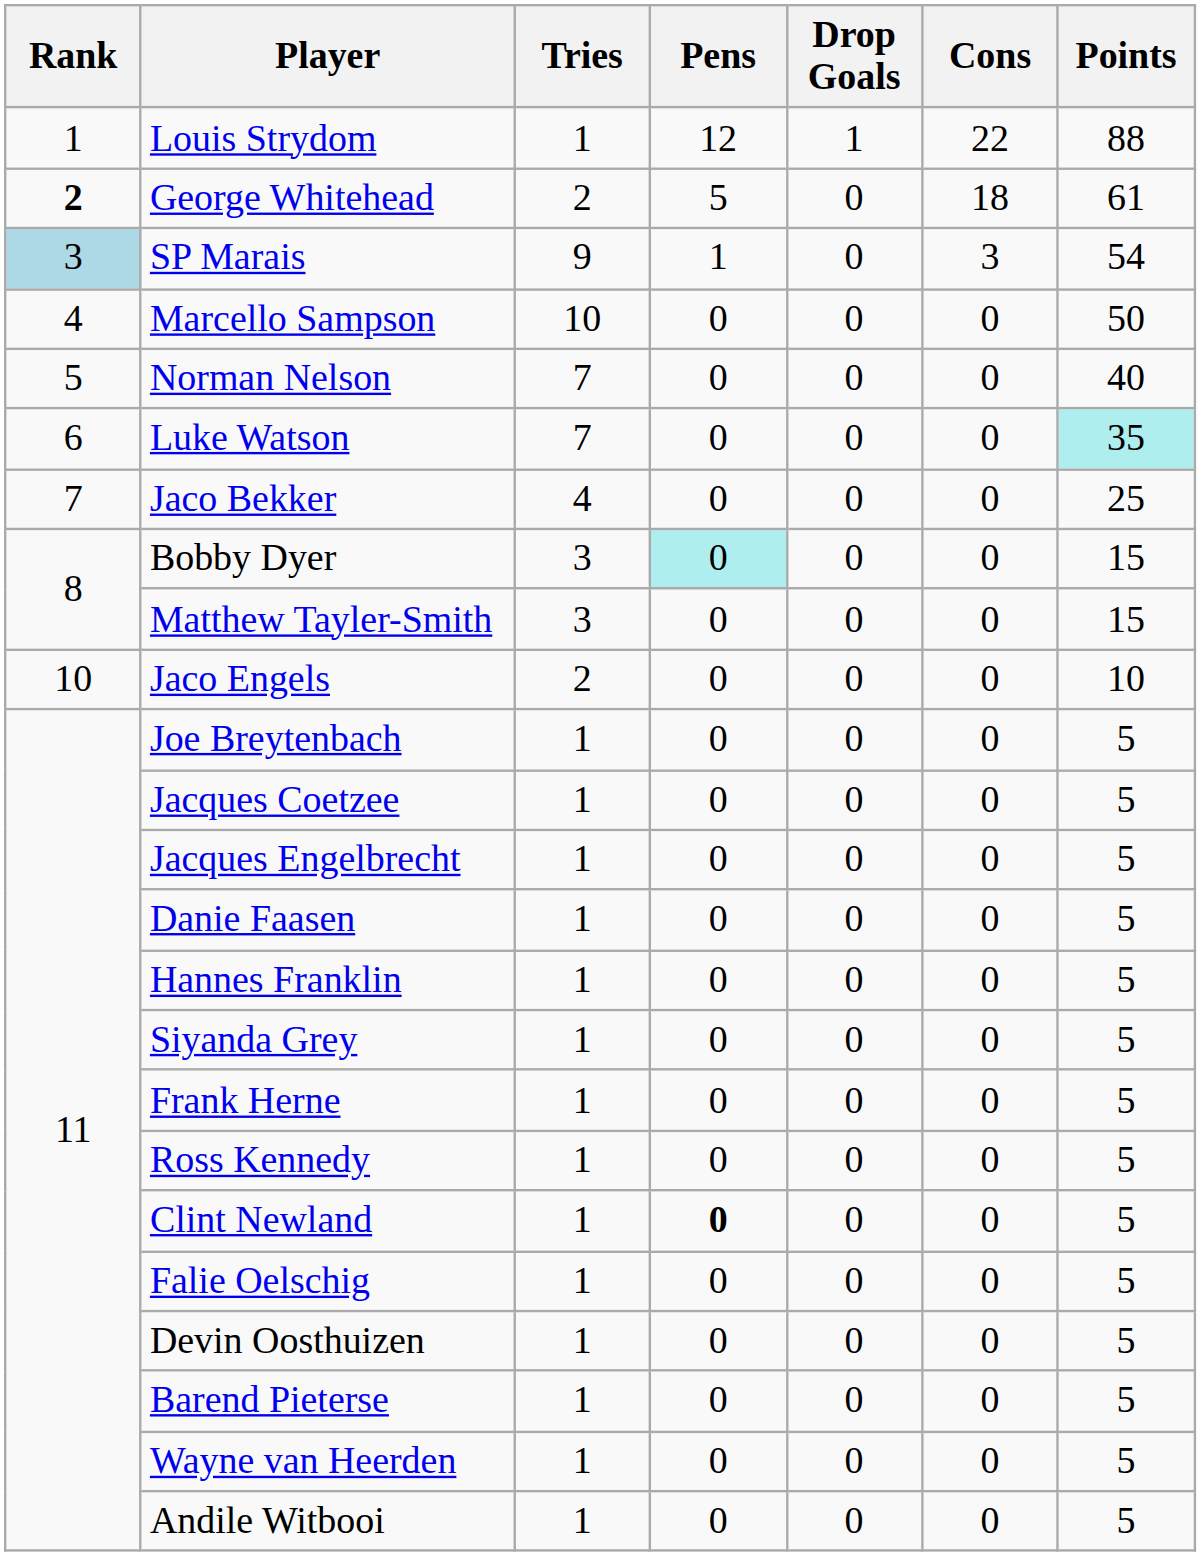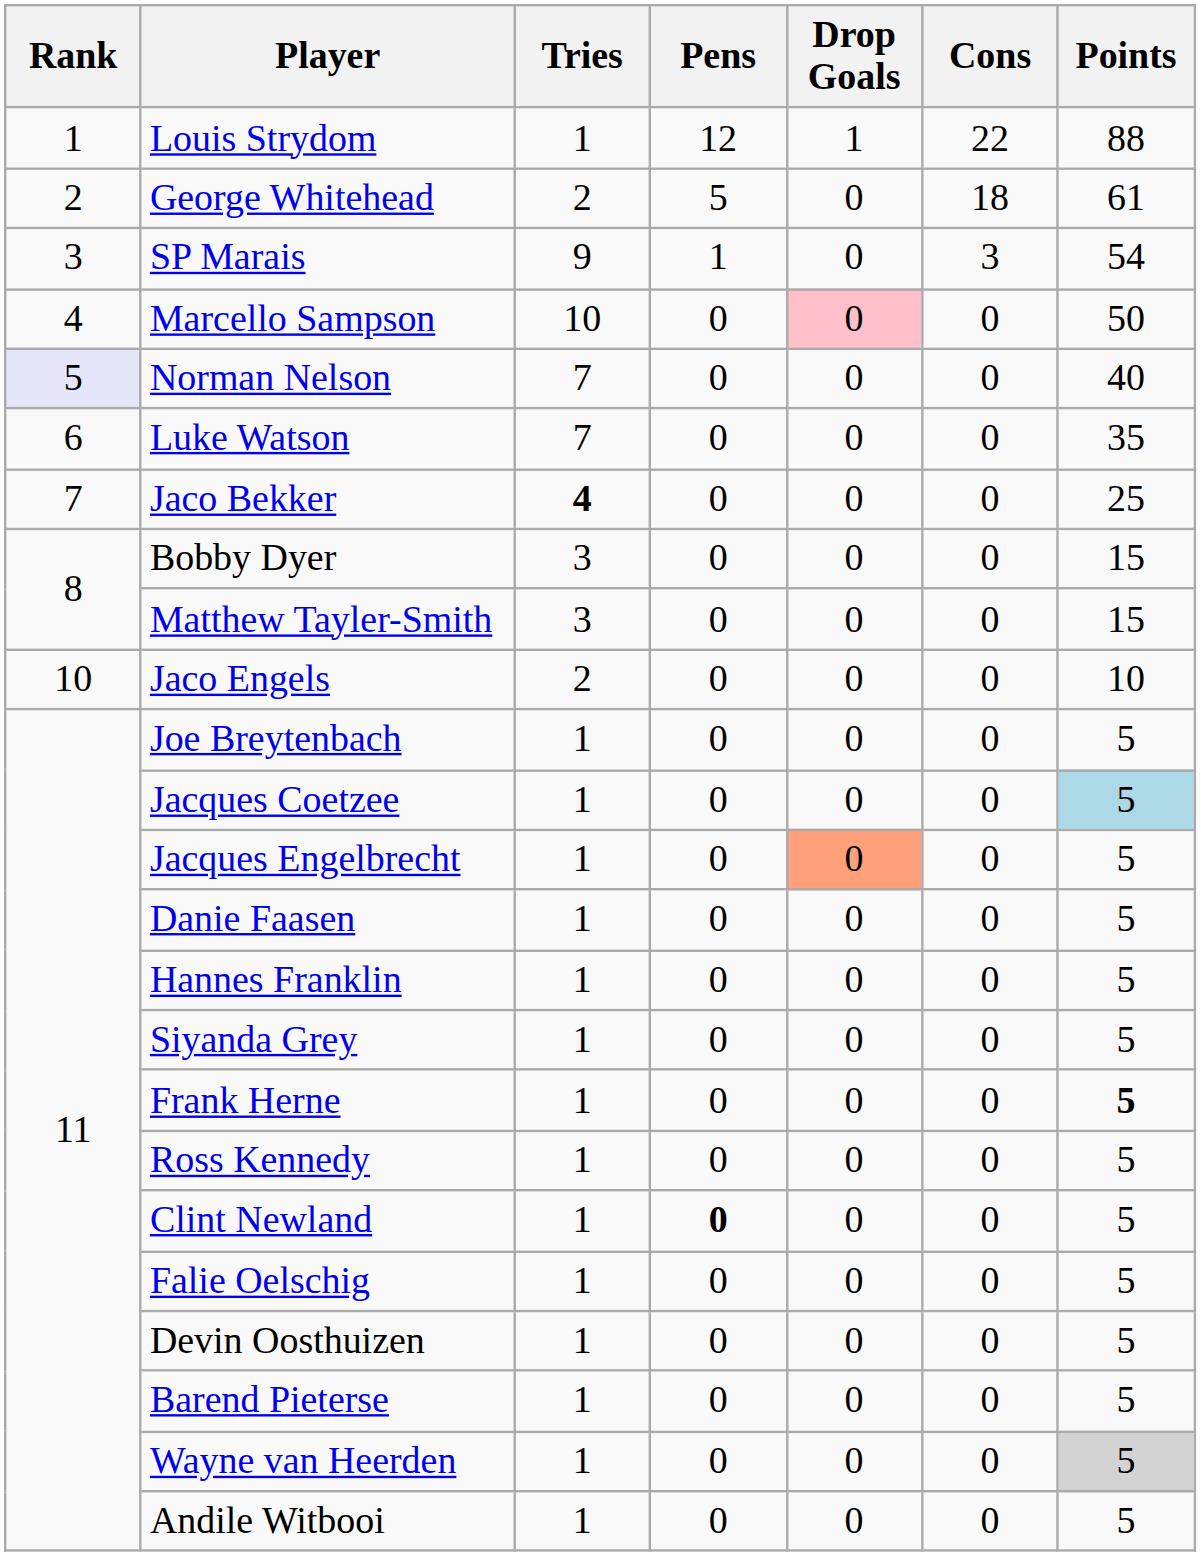(73, 197) bold -> (73, 197) normal
(73, 257) lightblue background -> (73, 257) no background
(854, 317) no background -> (854, 317) pink background
(73, 377) no background -> (73, 377) lavender background
(1126, 438) paleturquoise background -> (1126, 438) no background
(582, 498) normal -> (582, 498) bold
(718, 558) paleturquoise background -> (718, 558) no background
(1126, 798) no background -> (1126, 798) lightblue background
(854, 859) no background -> (854, 859) lightsalmon background
(1126, 1099) normal -> (1126, 1099) bold
(1126, 1460) no background -> (1126, 1460) lightgrey background
